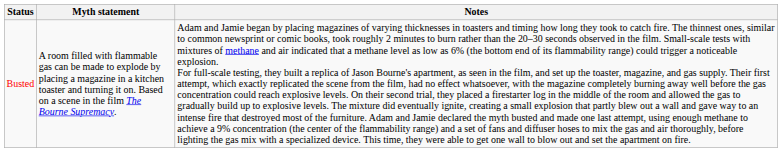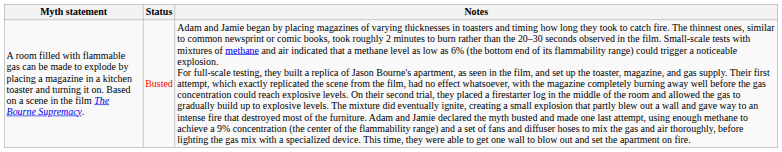columns swapped: (106, 12) <-> (20, 12)
